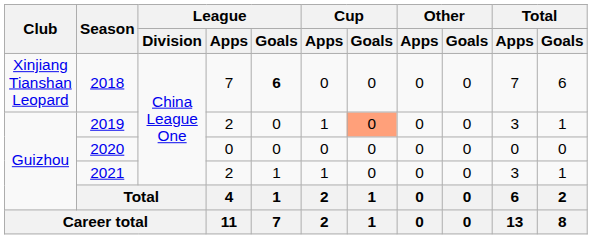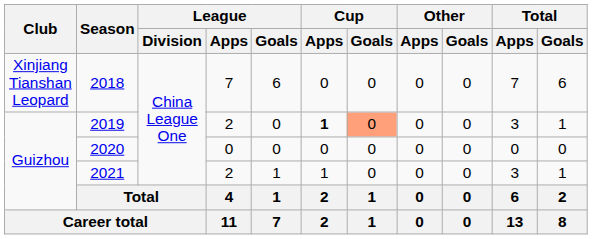(277, 82) bold -> (277, 82) normal
(324, 124) normal -> (324, 124) bold
